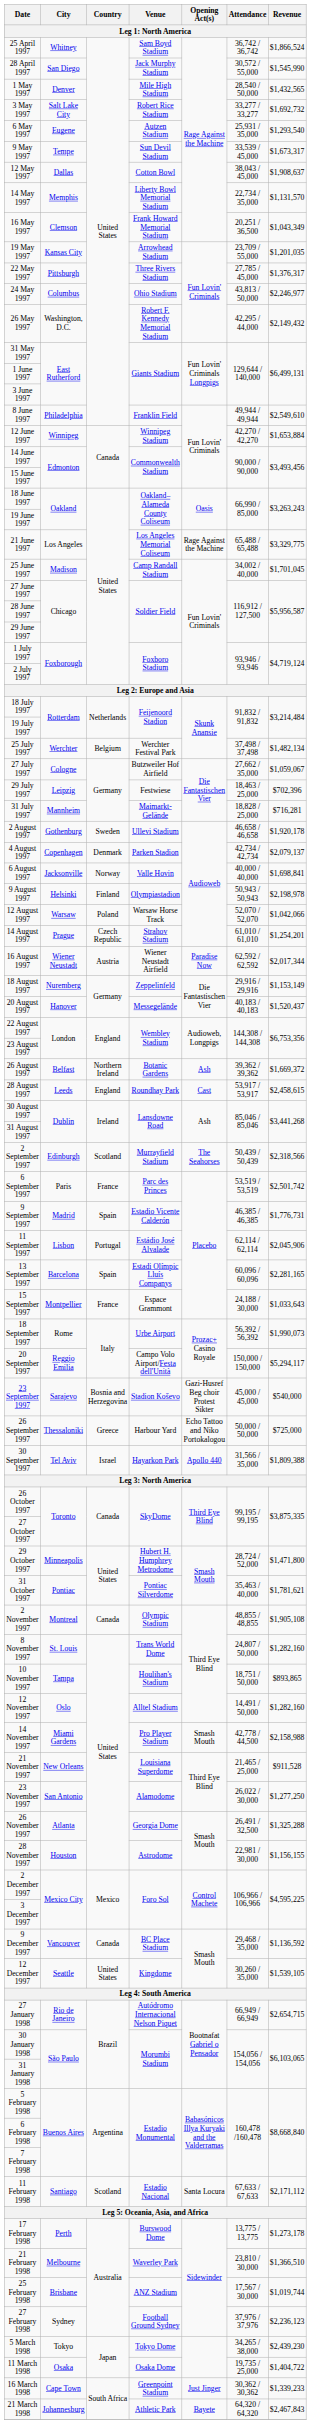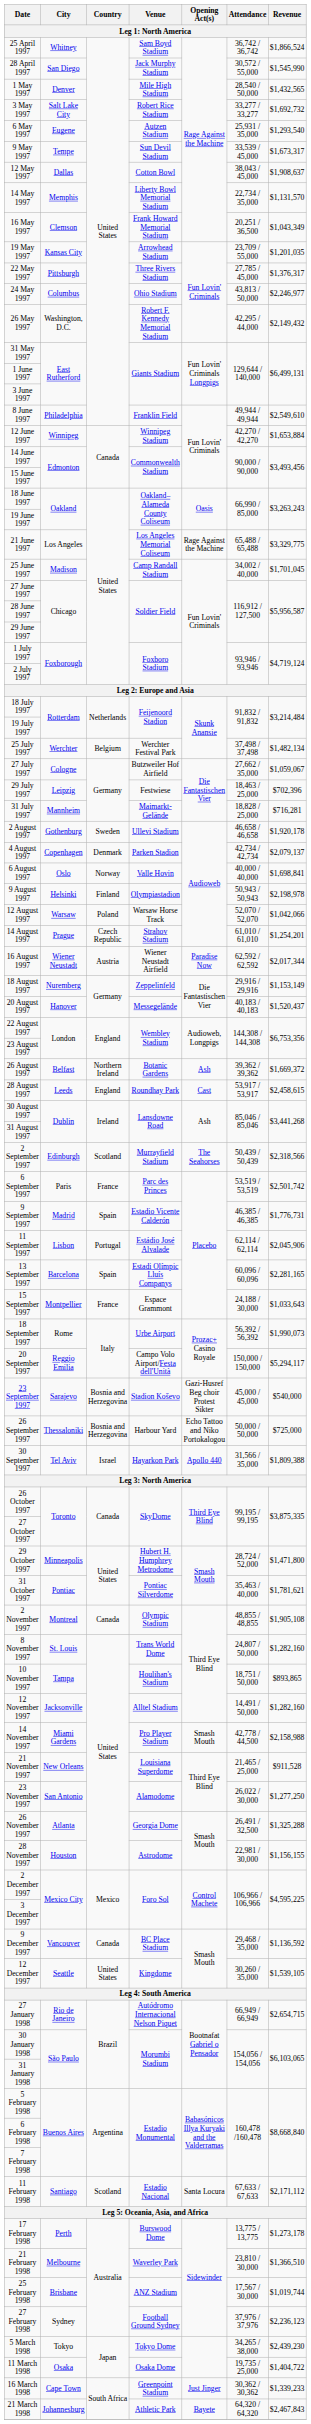(63, 873) Jacksonville -> (63, 873) Oslo
(108, 1431) Greece -> (108, 1431) Bosnia and Herzegovina
(63, 1708) Oslo -> (63, 1708) Jacksonville
